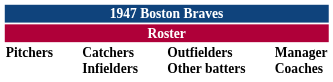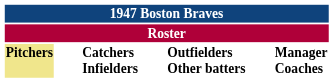(29, 52) no background -> (29, 52) khaki background
